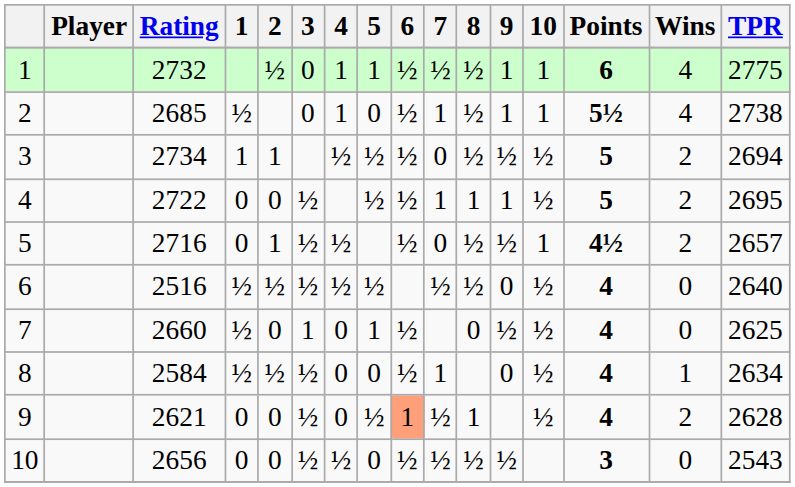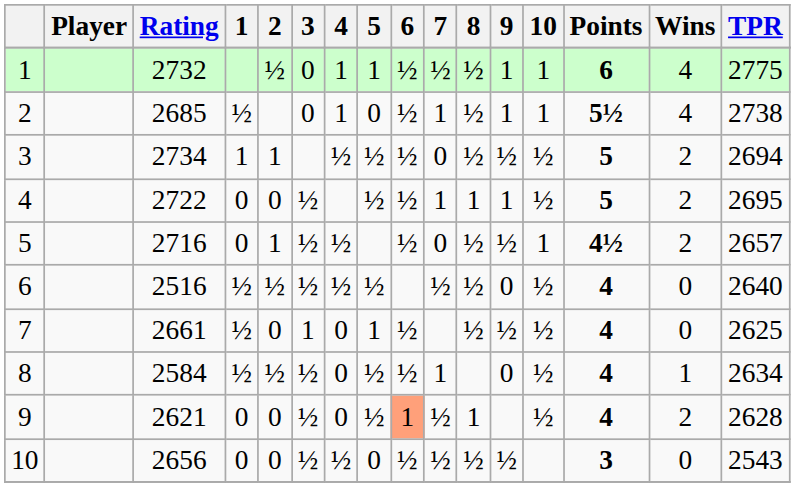(179, 329) 2660 -> (179, 329) 2661
(474, 329) 0 -> (474, 329) ½
(374, 373) 0 -> (374, 373) ½
